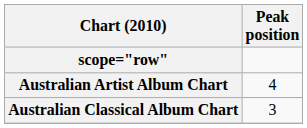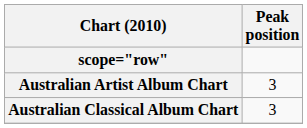(272, 85) 4 -> (272, 85) 3
